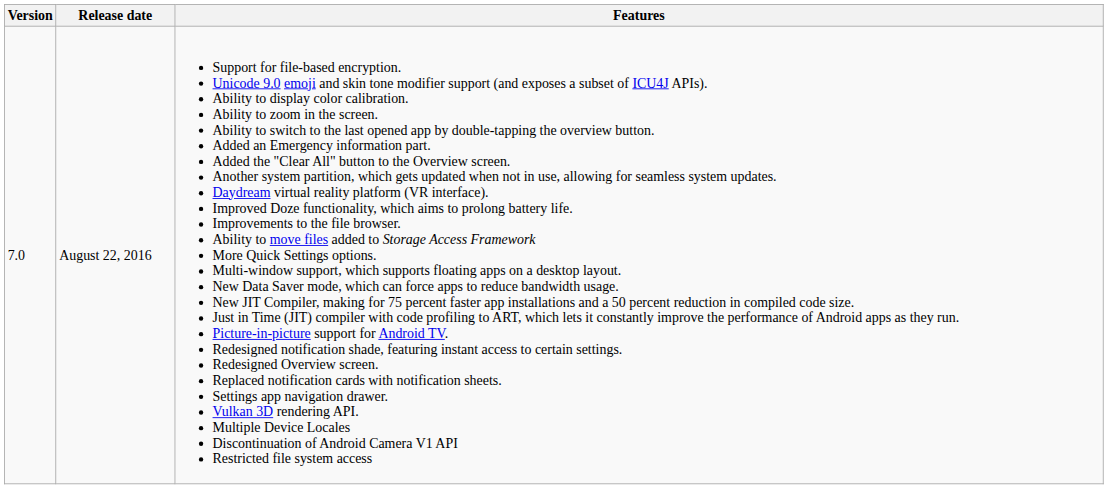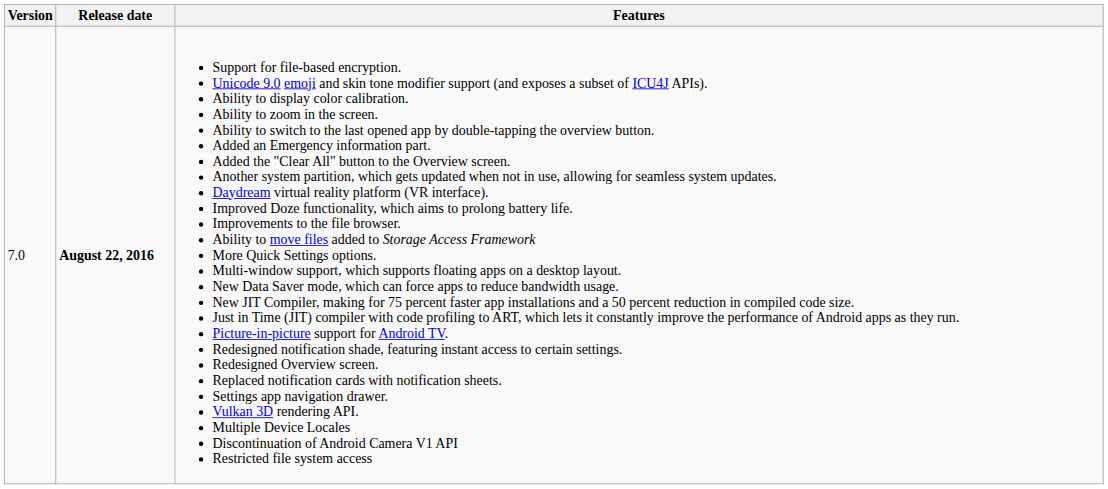(105, 255) normal -> (107, 255) bold
